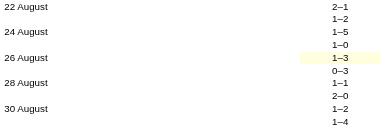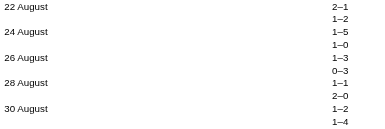(340, 57) lightyellow background -> (340, 57) no background
